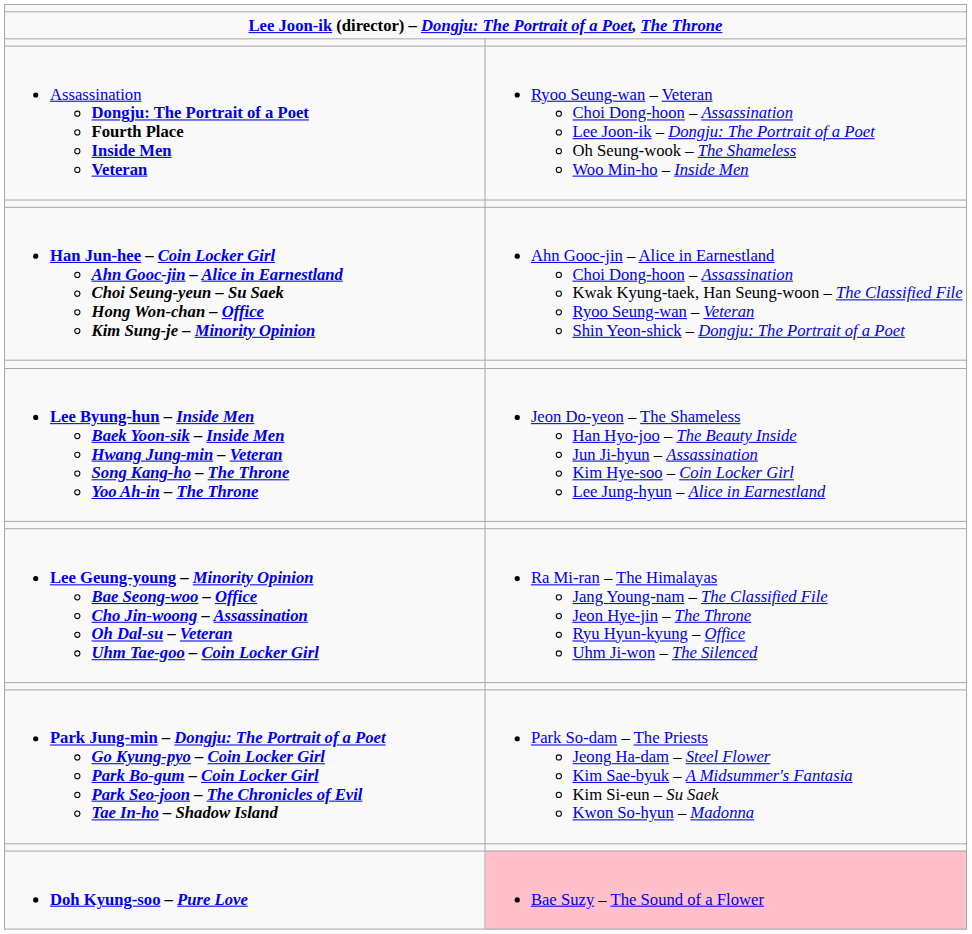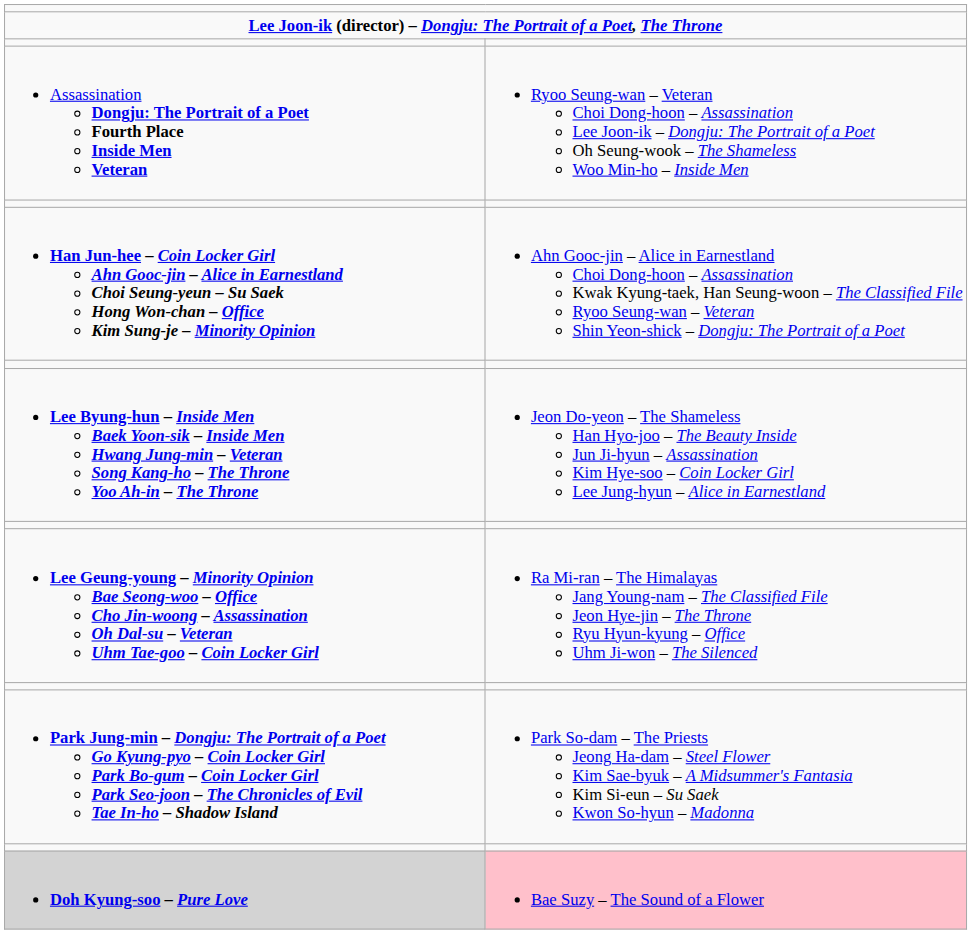(245, 900) no background -> (245, 900) lightgrey background
